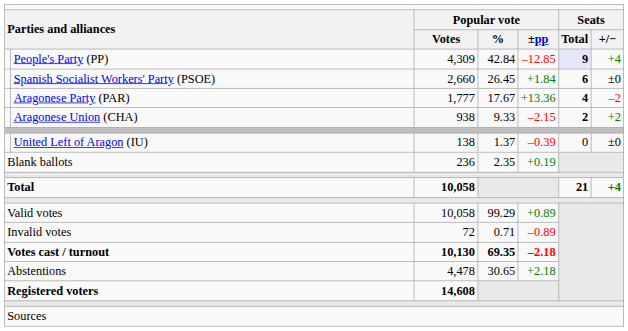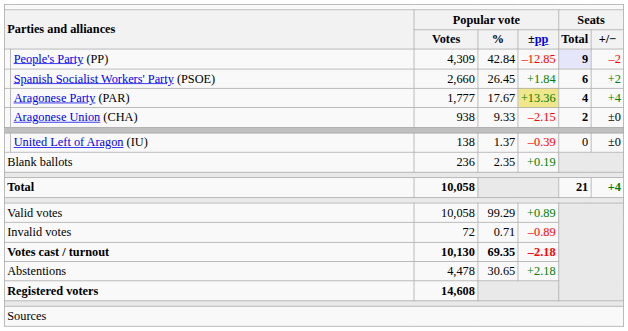(614, 59) +4 -> (615, 59) –2
(614, 78) ±0 -> (614, 78) +2
(538, 98) no background -> (538, 98) khaki background
(615, 98) –2 -> (614, 98) +4
(614, 117) +2 -> (614, 117) ±0
